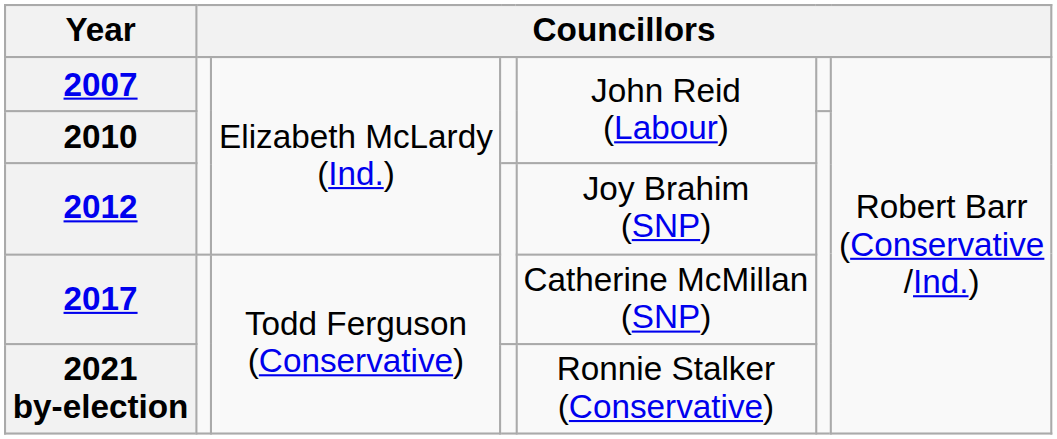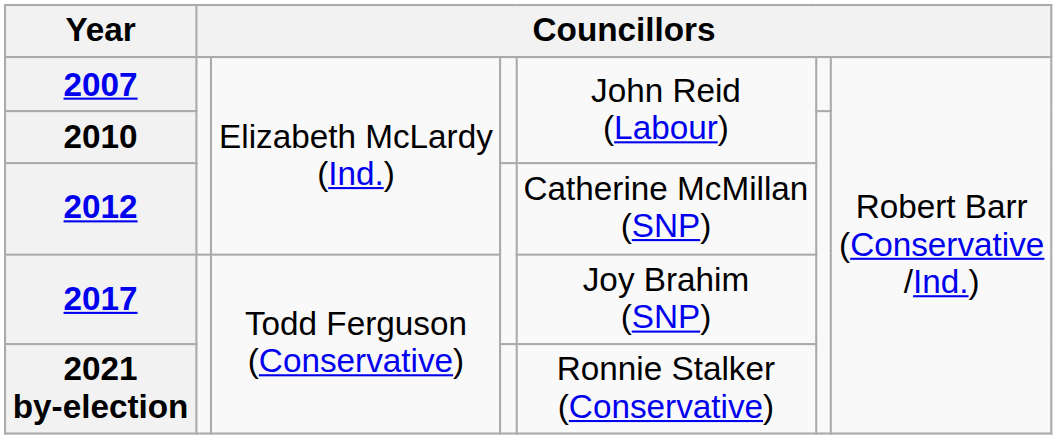(666, 207) Joy Brahim (SNP) -> (666, 207) Catherine McMillan (SNP)
(666, 298) Catherine McMillan (SNP) -> (666, 298) Joy Brahim (SNP)
